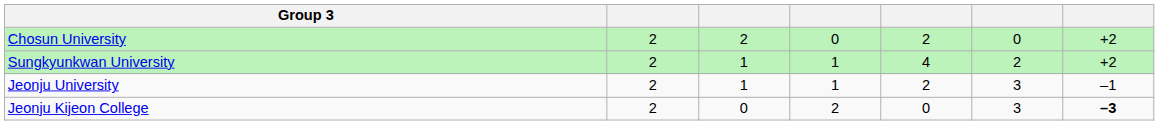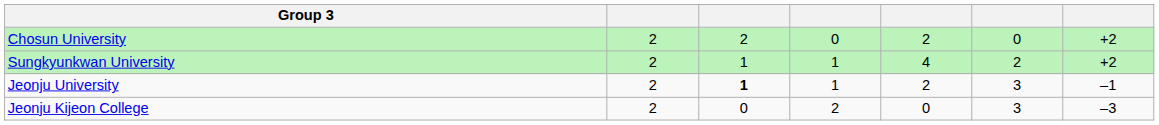(744, 85) normal -> (744, 85) bold
(1108, 108) bold -> (1108, 108) normal
